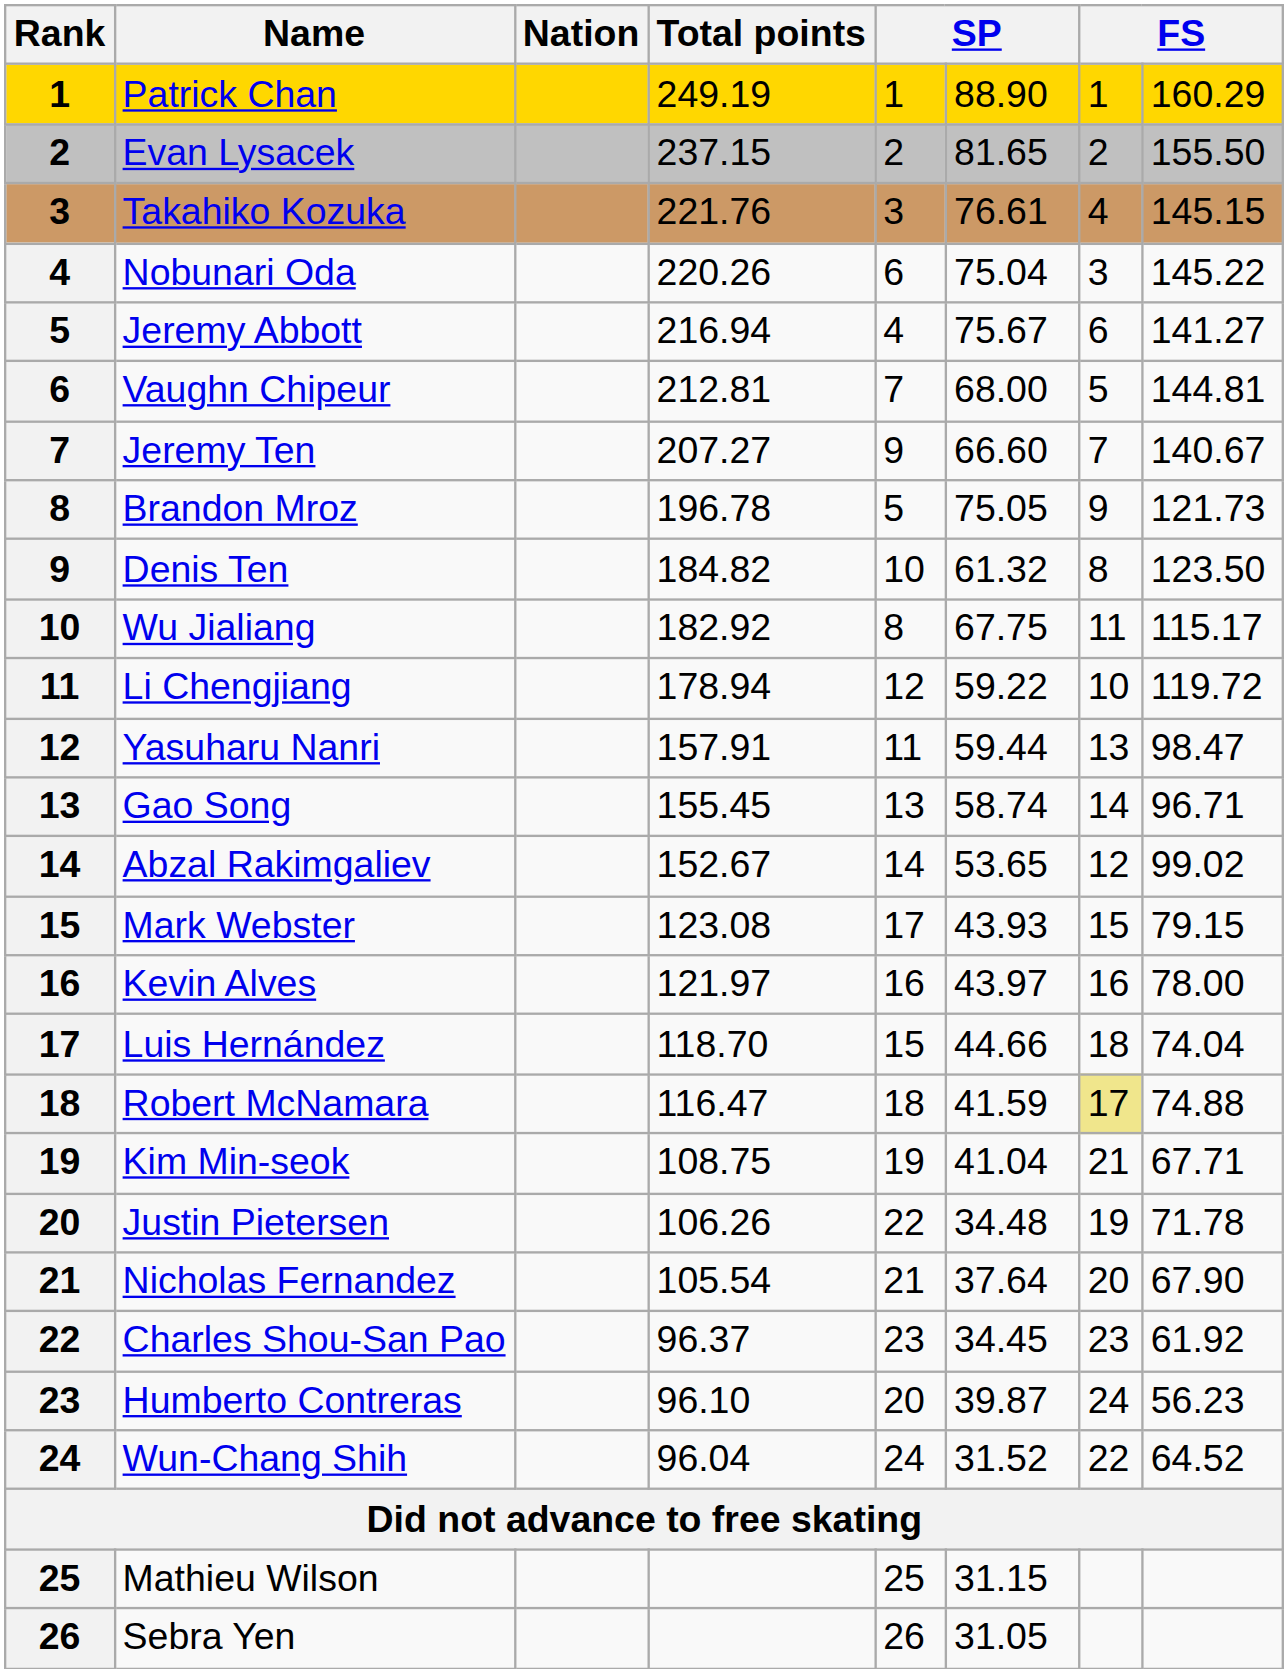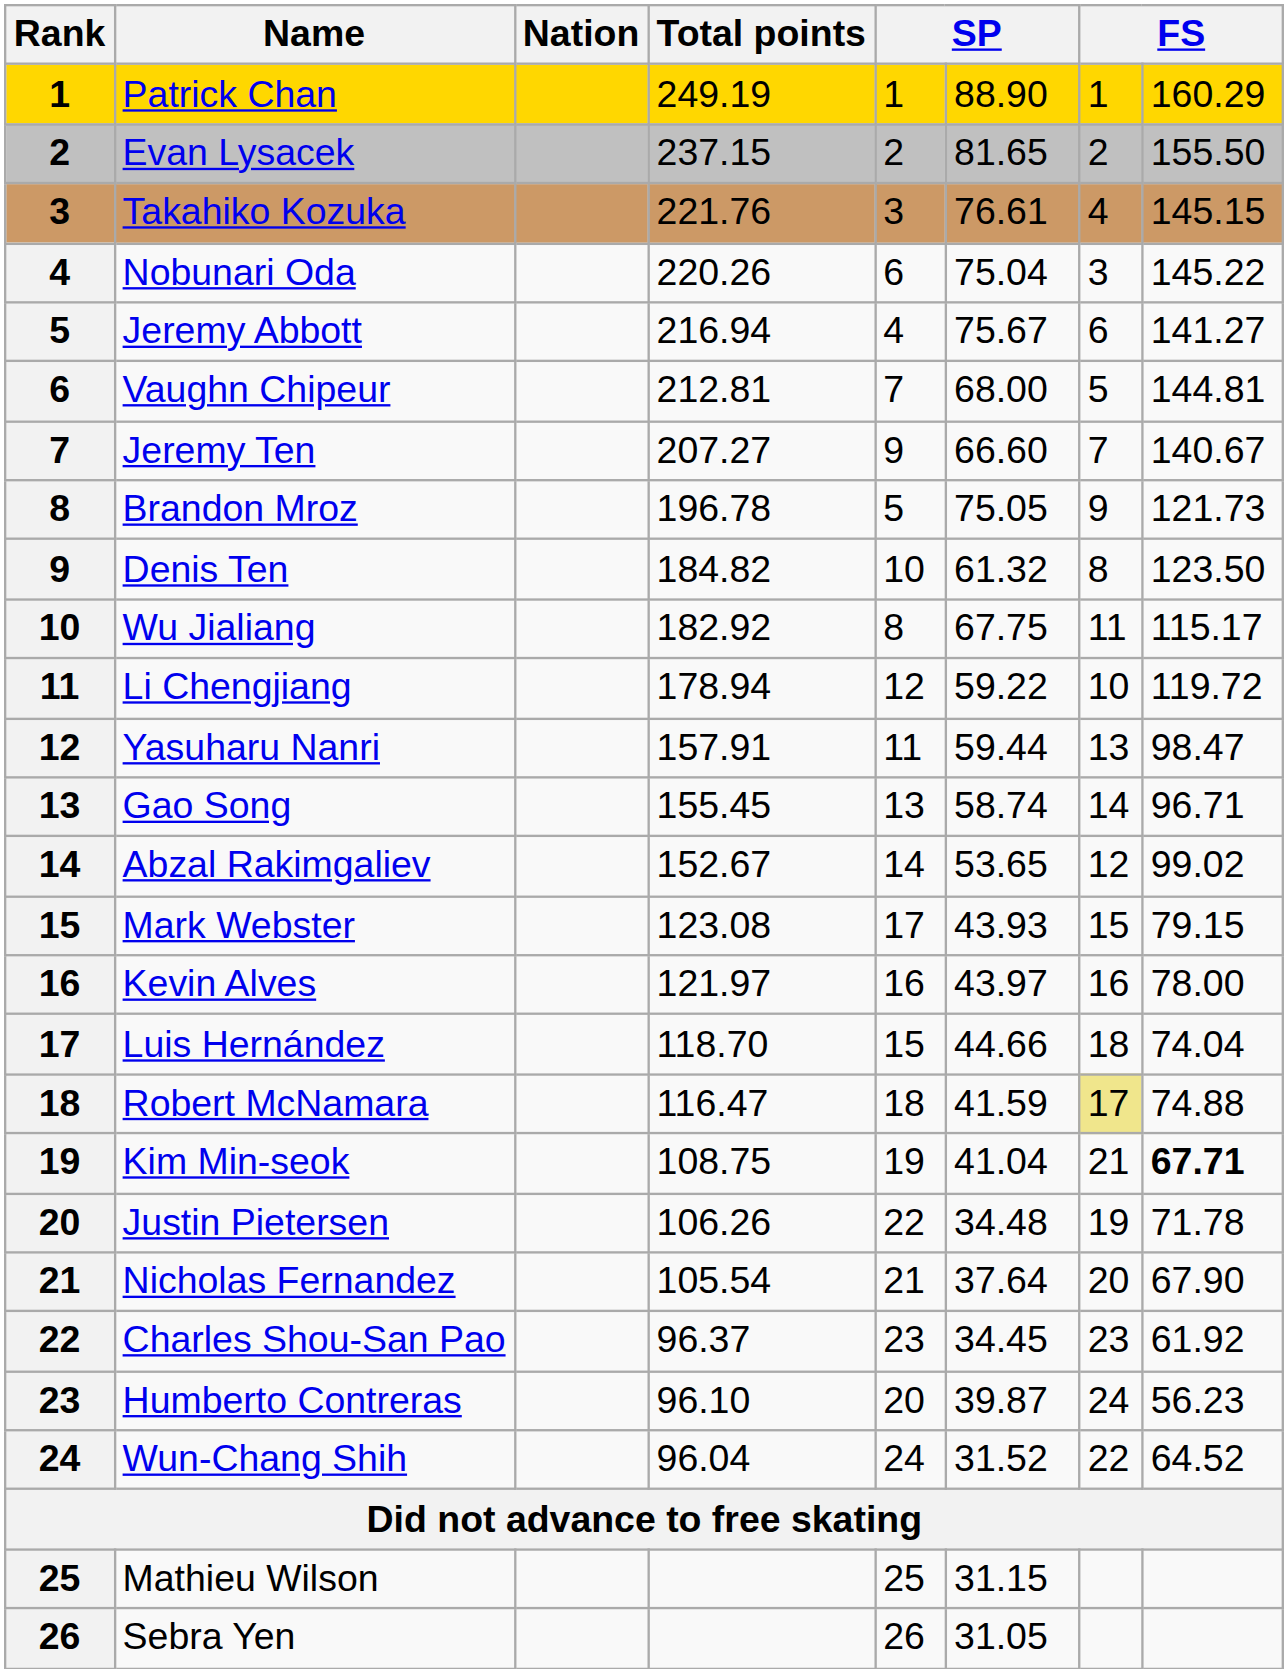(1198, 1162) normal -> (1198, 1162) bold
